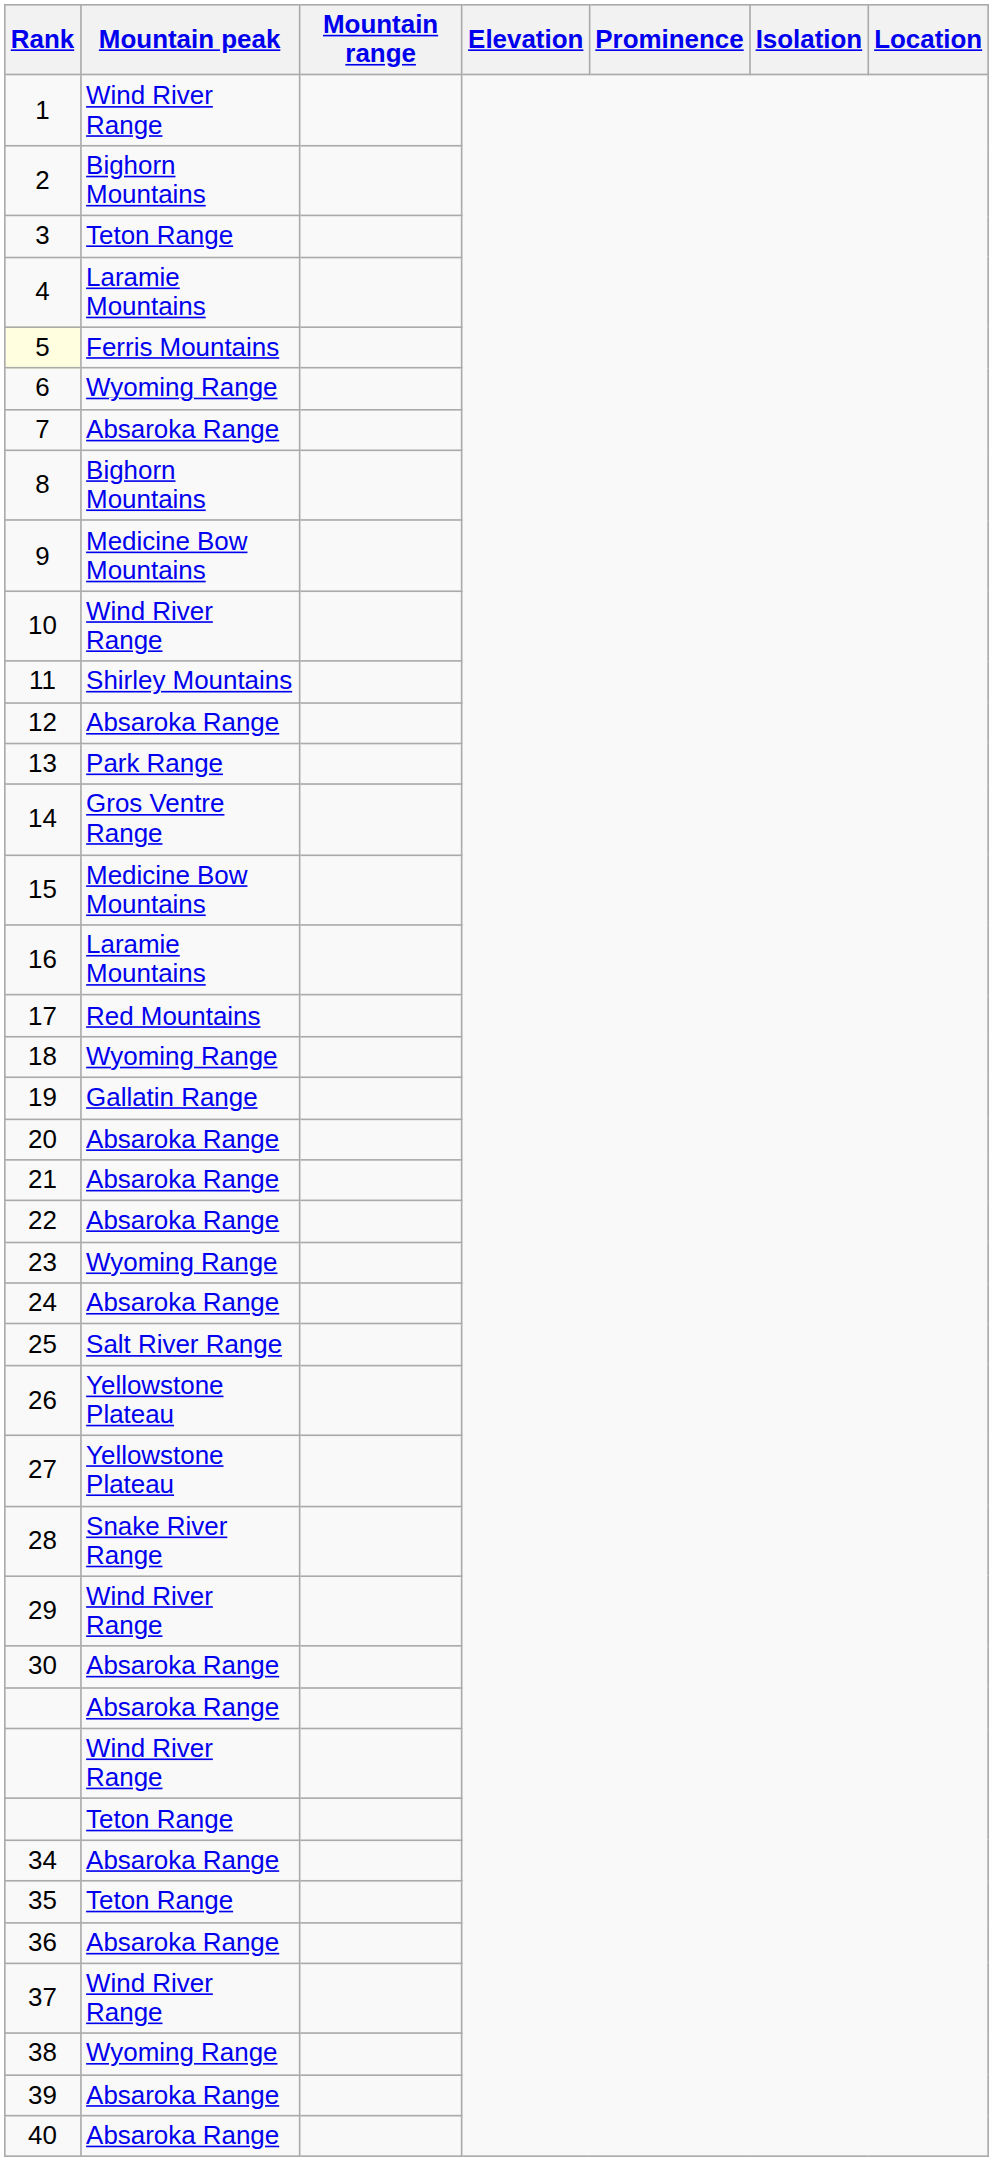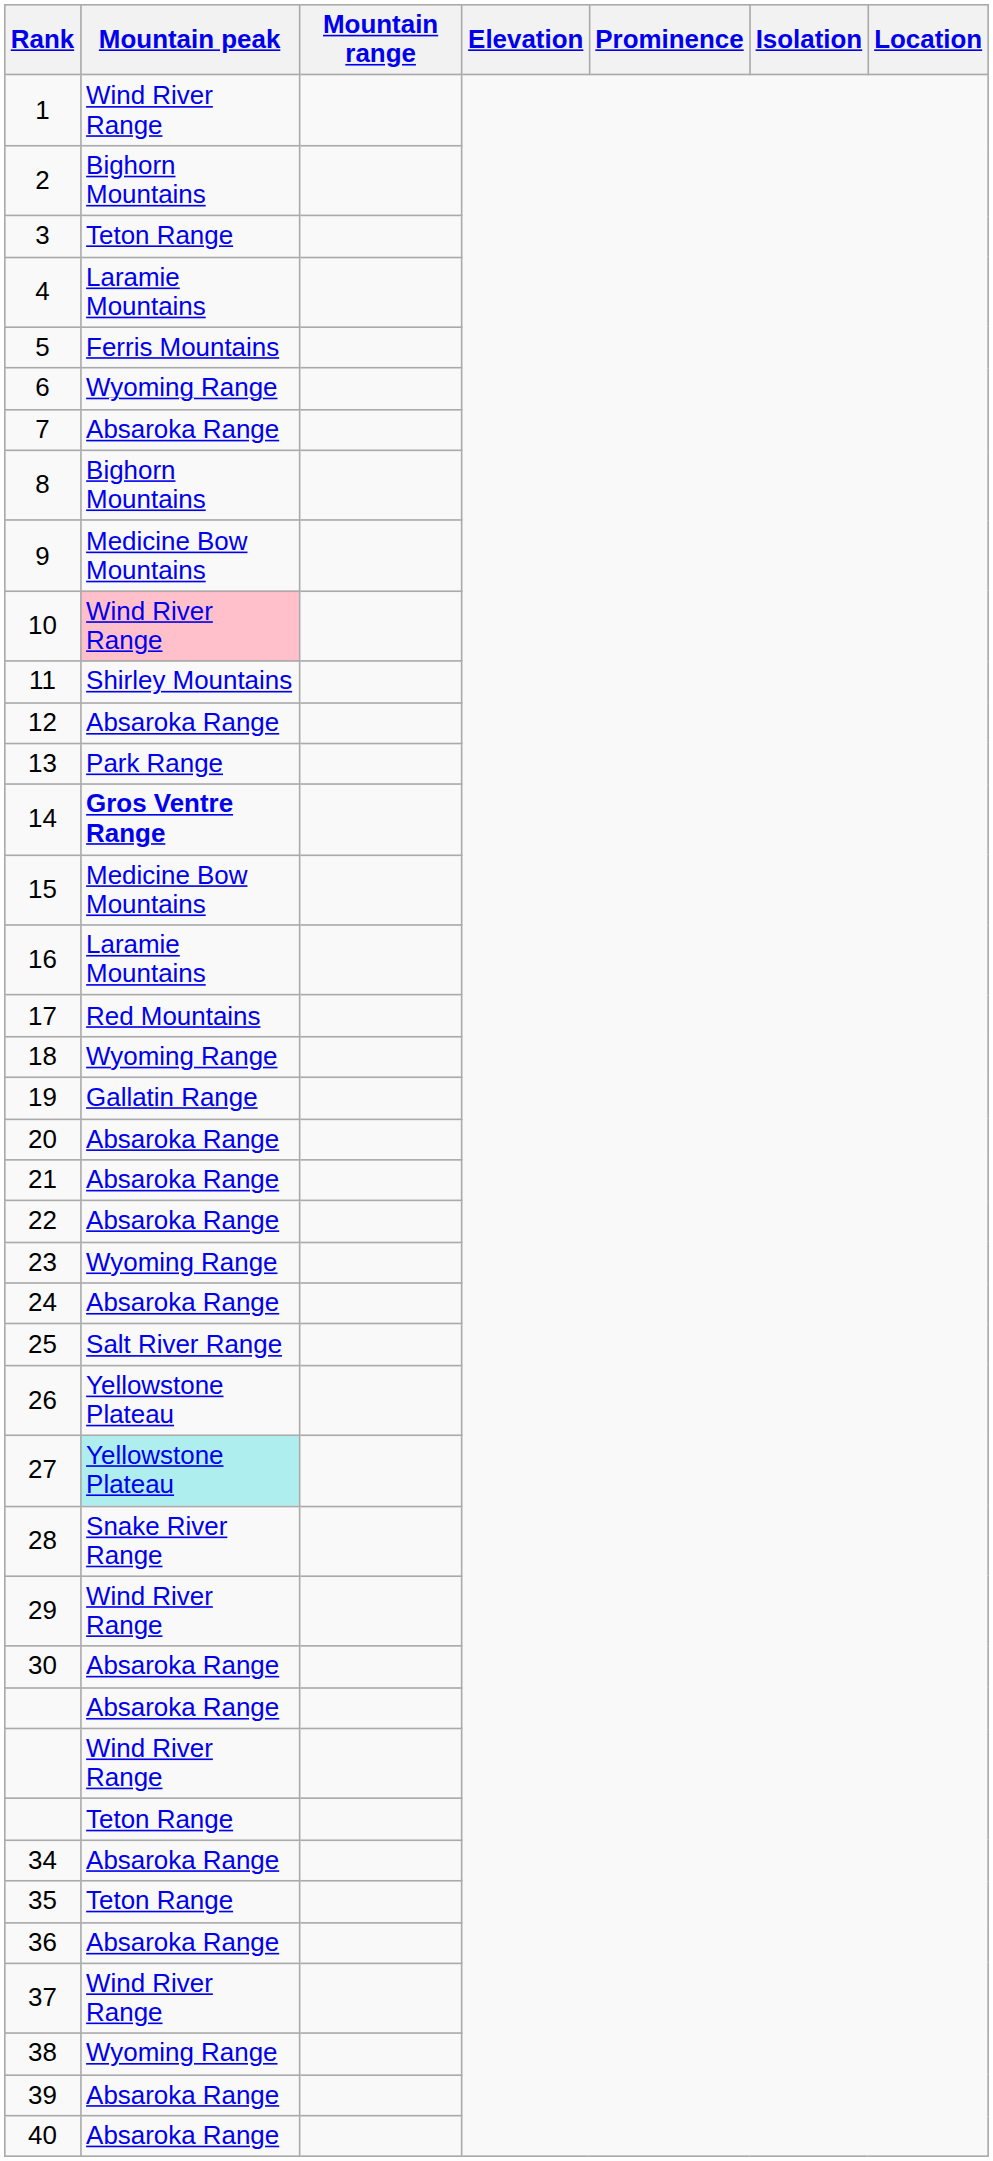(42, 347) lightyellow background -> (42, 347) no background
(149, 625) no background -> (149, 625) pink background
(155, 819) normal -> (160, 819) bold
(155, 1470) no background -> (155, 1470) paleturquoise background
